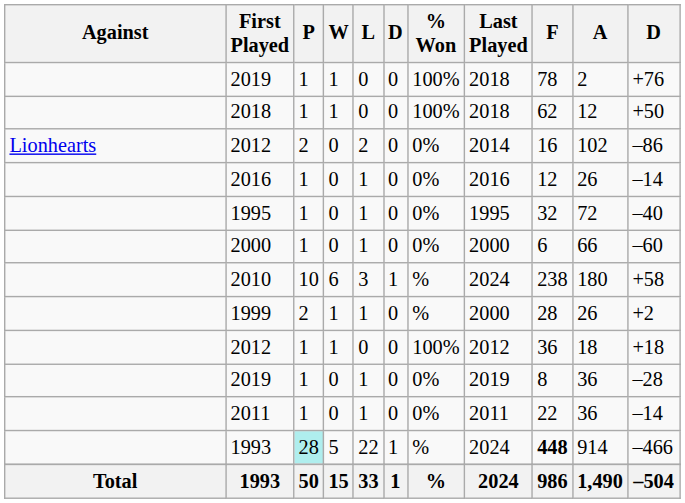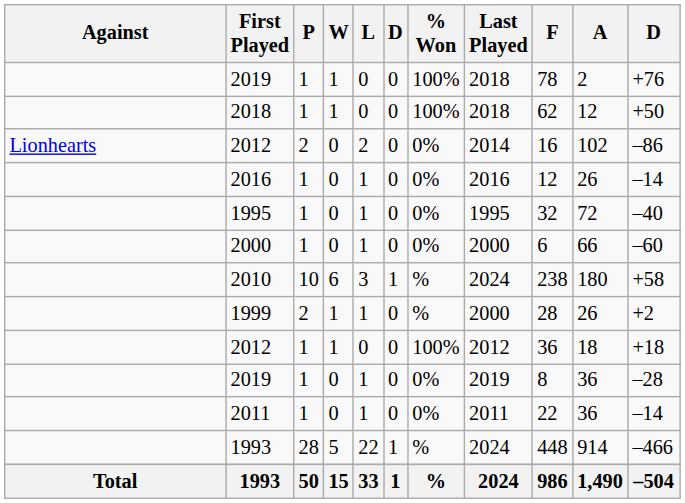(309, 447) paleturquoise background -> (309, 447) no background
(552, 447) bold -> (552, 447) normal
